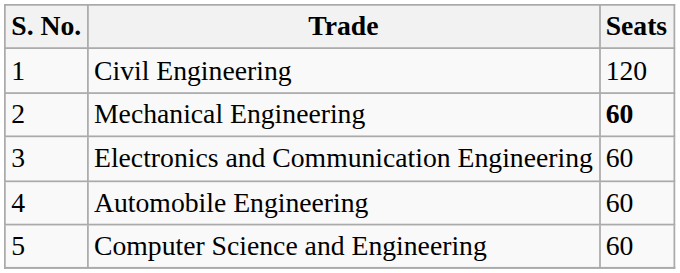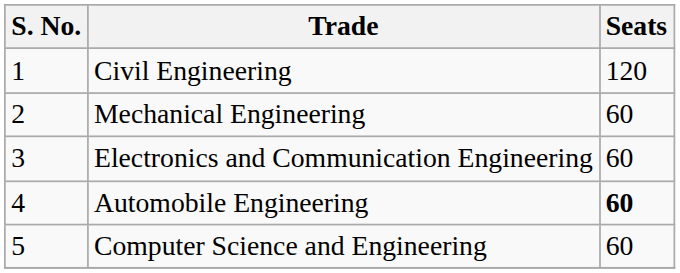(619, 114) bold -> (619, 114) normal
(619, 202) normal -> (619, 202) bold
